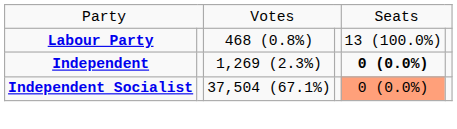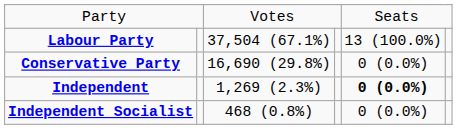(269, 40) 468 (0.8%) -> (269, 40) 37,504 (67.1%)
+ row: (101, 64)
(269, 88) 37,504 (67.1%) -> (269, 112) 468 (0.8%)
(393, 88) lightsalmon background -> (393, 112) no background
